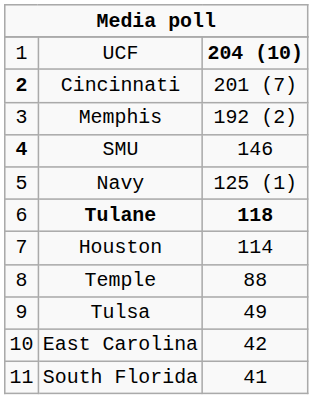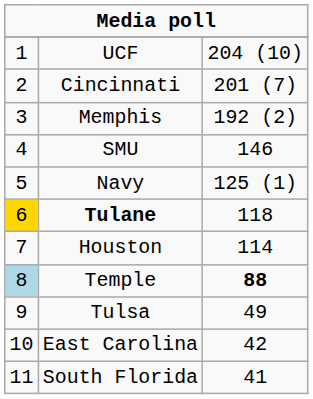(255, 53) bold -> (255, 53) normal
(21, 86) bold -> (21, 86) normal
(21, 151) bold -> (21, 151) normal
(21, 215) no background -> (21, 215) gold background
(255, 215) bold -> (255, 215) normal
(21, 280) no background -> (21, 280) lightblue background
(255, 280) normal -> (255, 280) bold
